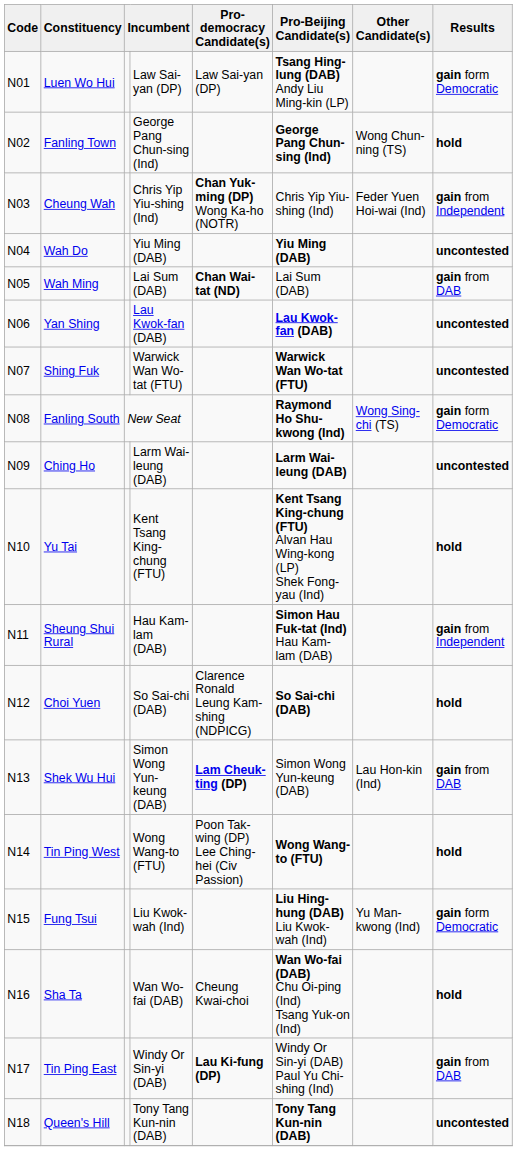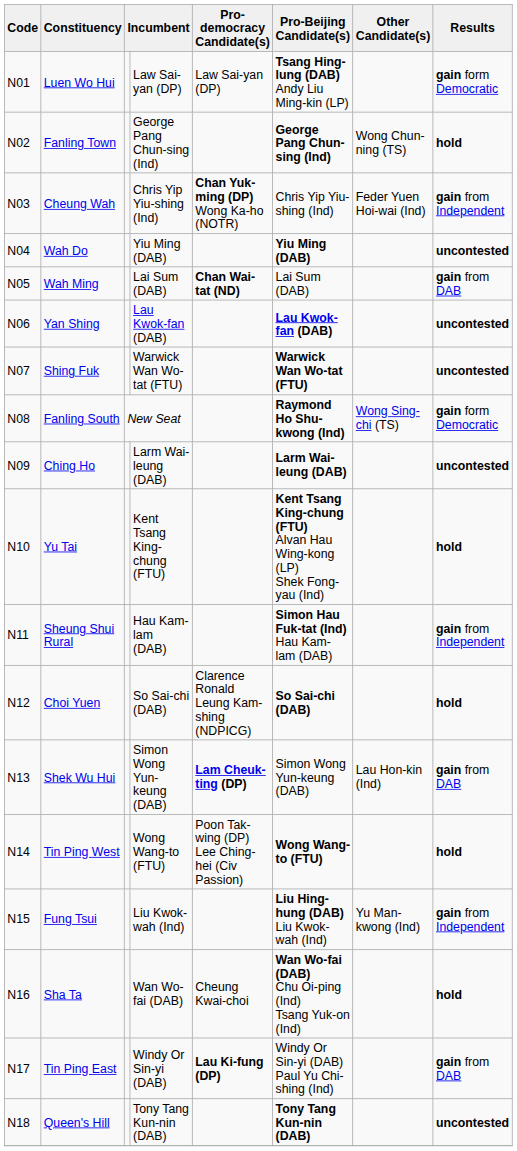(467, 919) gain form Democratic -> (470, 919) gain from Independent
